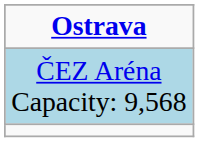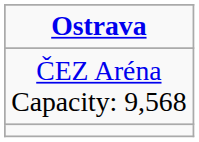(99, 85) lightblue background -> (99, 85) no background
